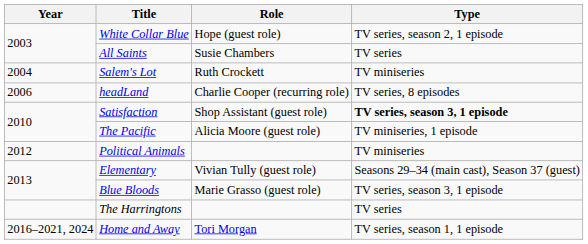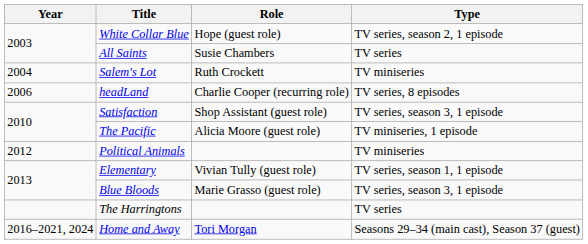(431, 111) bold -> (429, 111) normal
(467, 170) Seasons 29–34 (main cast), Season 37 (guest) -> (429, 170) TV series, season 1, 1 episode
(429, 229) TV series, season 1, 1 episode -> (467, 229) Seasons 29–34 (main cast), Season 37 (guest)
